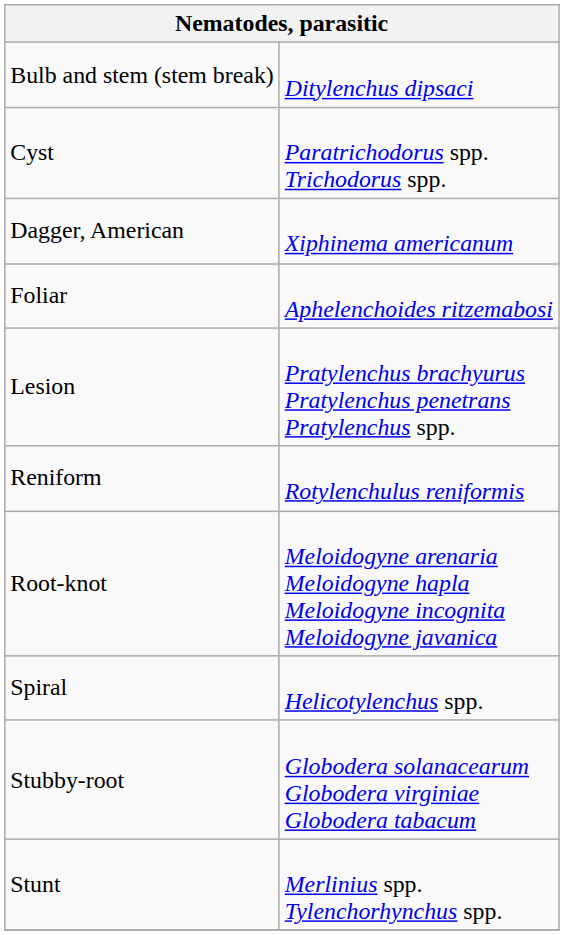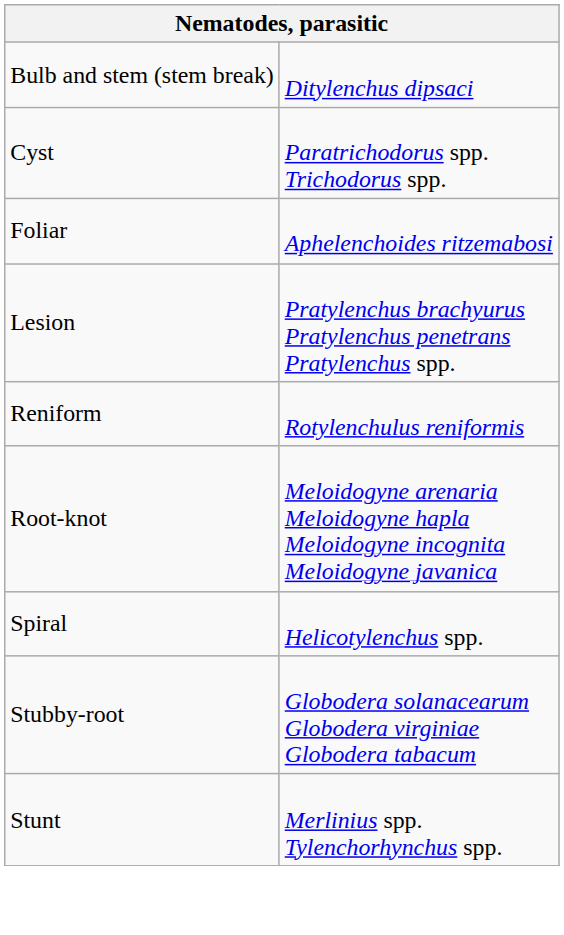- row: (97, 230)
